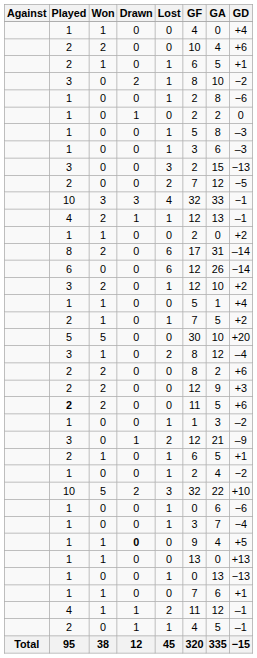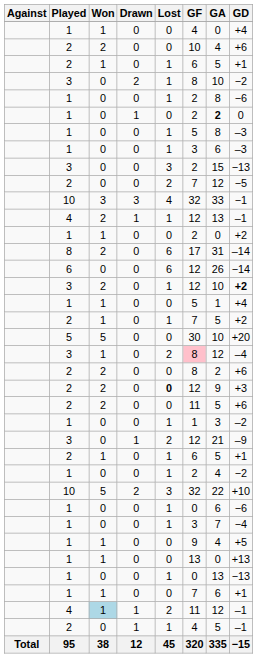(218, 116) normal -> (218, 116) bold
(241, 286) normal -> (241, 286) bold
(195, 355) no background -> (195, 355) pink background
(169, 389) normal -> (169, 389) bold
(69, 406) bold -> (69, 406) normal
(136, 542) bold -> (136, 542) normal
(103, 610) no background -> (103, 610) lightblue background
